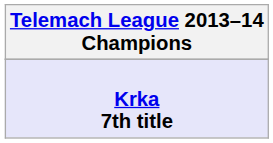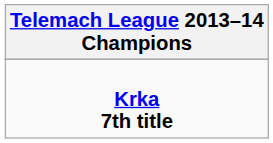(137, 109) lavender background -> (137, 109) no background
